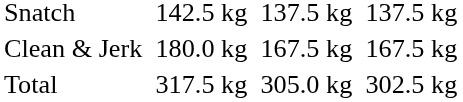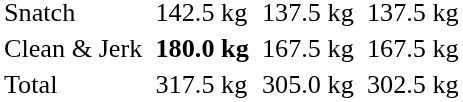(201, 48) normal -> (202, 48) bold
